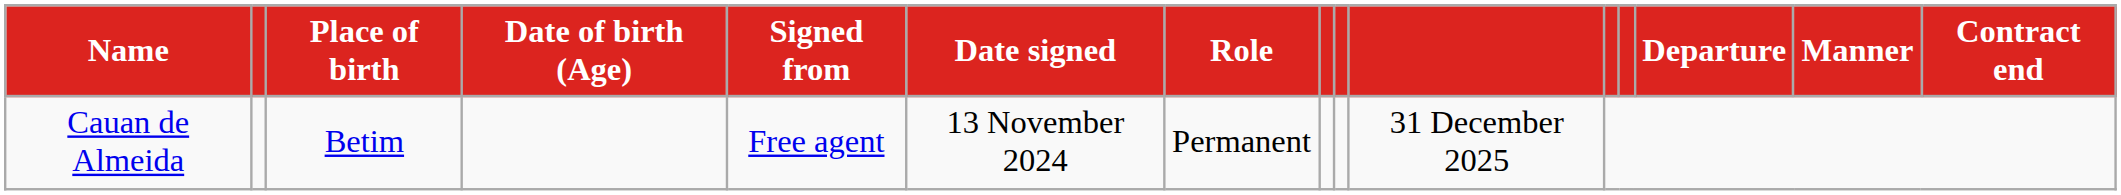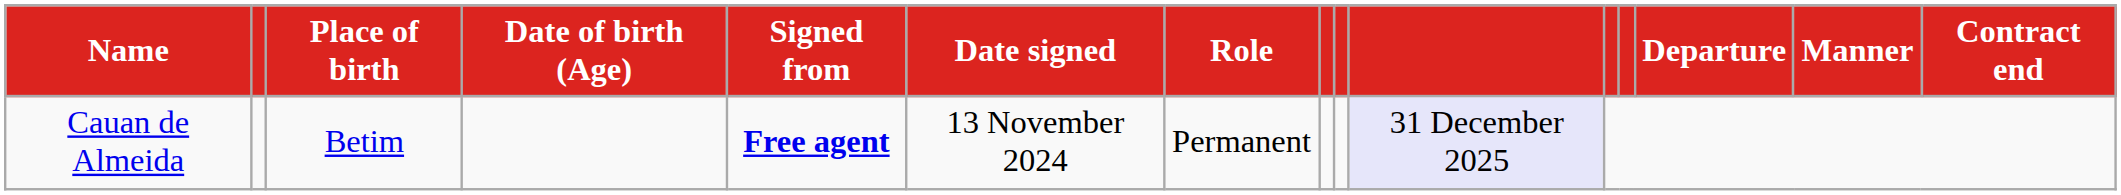(816, 141) normal -> (816, 141) bold
(1477, 141) no background -> (1477, 141) lavender background
